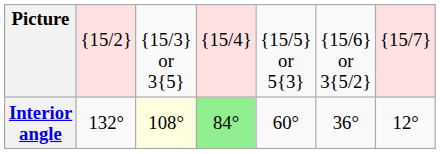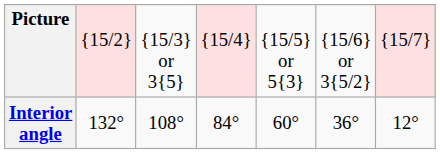(166, 122) lightyellow background -> (166, 122) no background
(226, 122) lightgreen background -> (226, 122) no background
